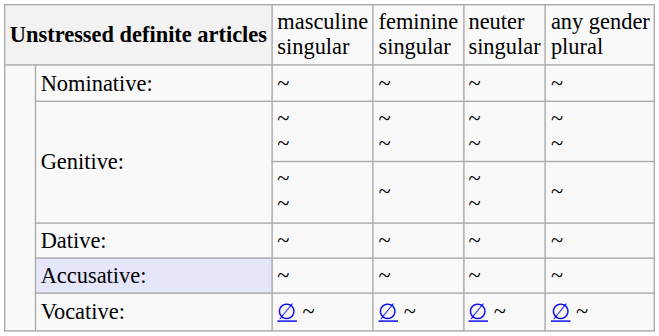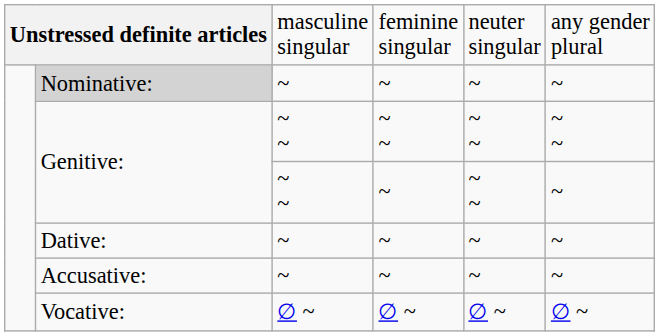(97, 82) no background -> (97, 82) lightgrey background
(94, 275) lavender background -> (94, 275) no background
